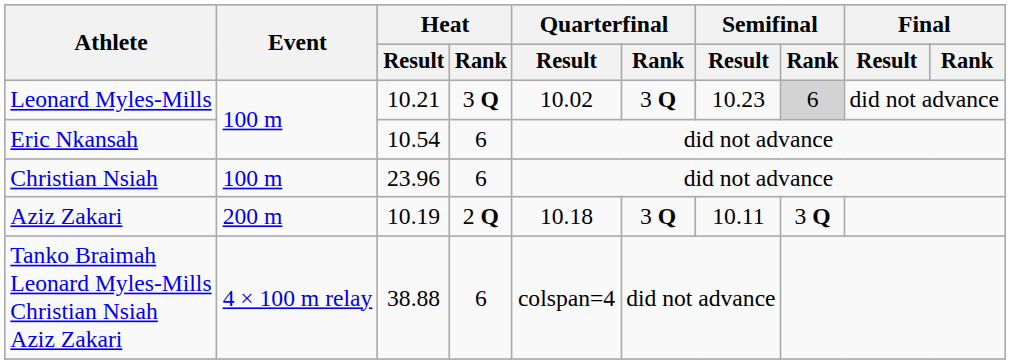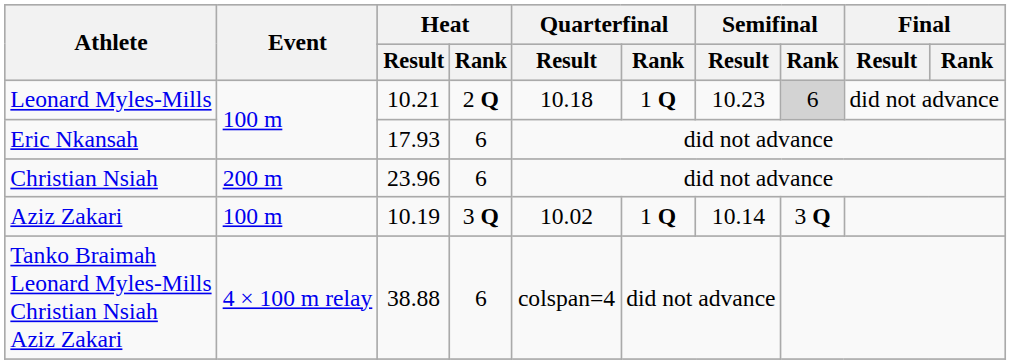(481, 100) 3 Q -> (481, 100) 2 Q
(566, 100) 10.02 -> (566, 100) 10.18
(658, 100) 3 Q -> (658, 100) 1 Q
(414, 139) 10.54 -> (414, 139) 17.93
(252, 178) 100 m -> (252, 178) 200 m
(252, 217) 200 m -> (252, 217) 100 m
(481, 217) 2 Q -> (481, 217) 3 Q
(566, 217) 10.18 -> (566, 217) 10.02
(658, 217) 3 Q -> (658, 217) 1 Q
(738, 217) 10.11 -> (738, 217) 10.14
